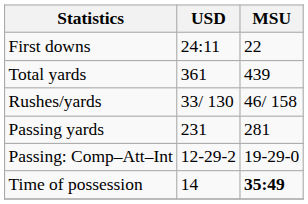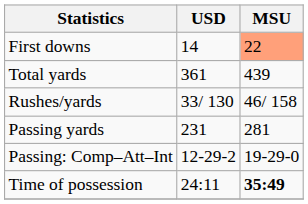(200, 46) 24:11 -> (190, 46) 14
(253, 46) no background -> (253, 46) lightsalmon background
(190, 184) 14 -> (200, 184) 24:11
